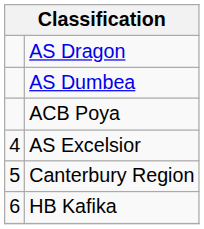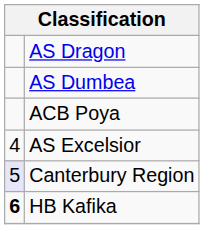(15, 176) no background -> (15, 176) lavender background
(15, 207) normal -> (15, 207) bold
